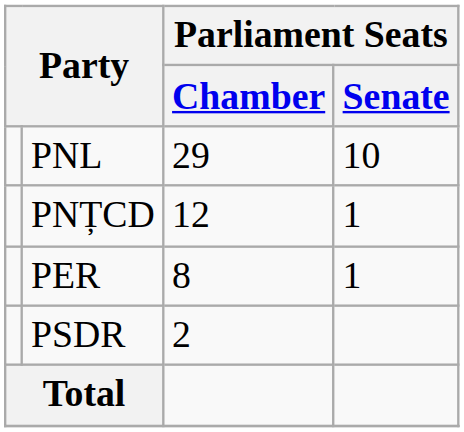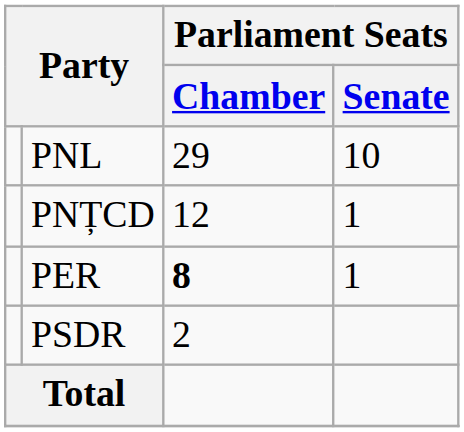(182, 274) normal -> (182, 274) bold
